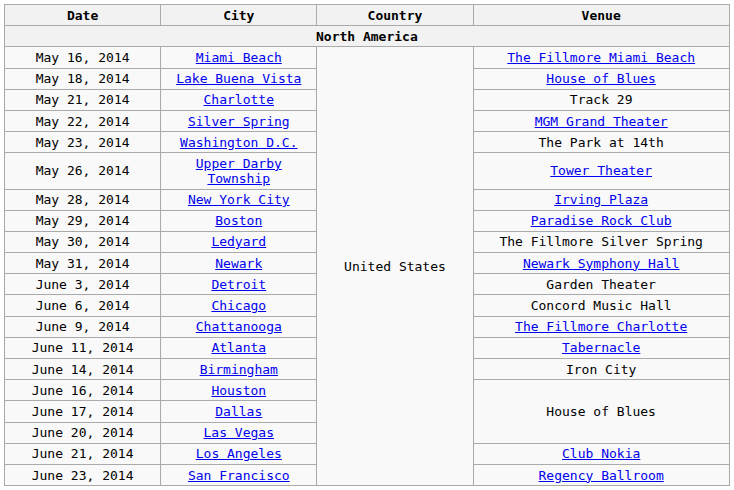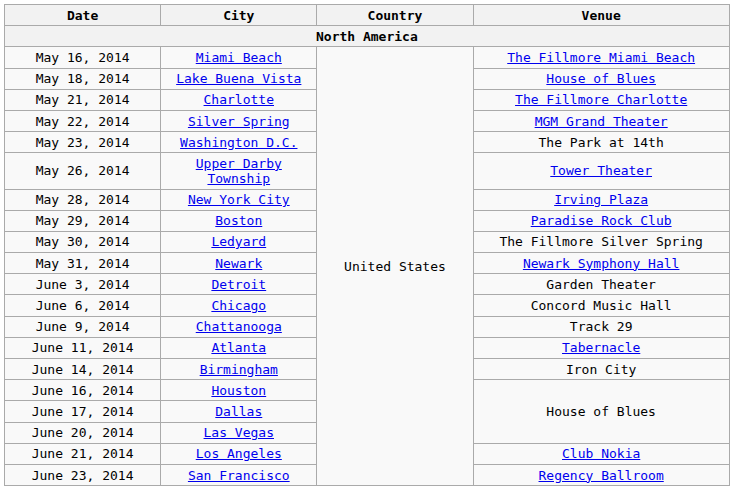(601, 100) Track 29 -> (601, 100) The Fillmore Charlotte
(601, 327) The Fillmore Charlotte -> (601, 327) Track 29
